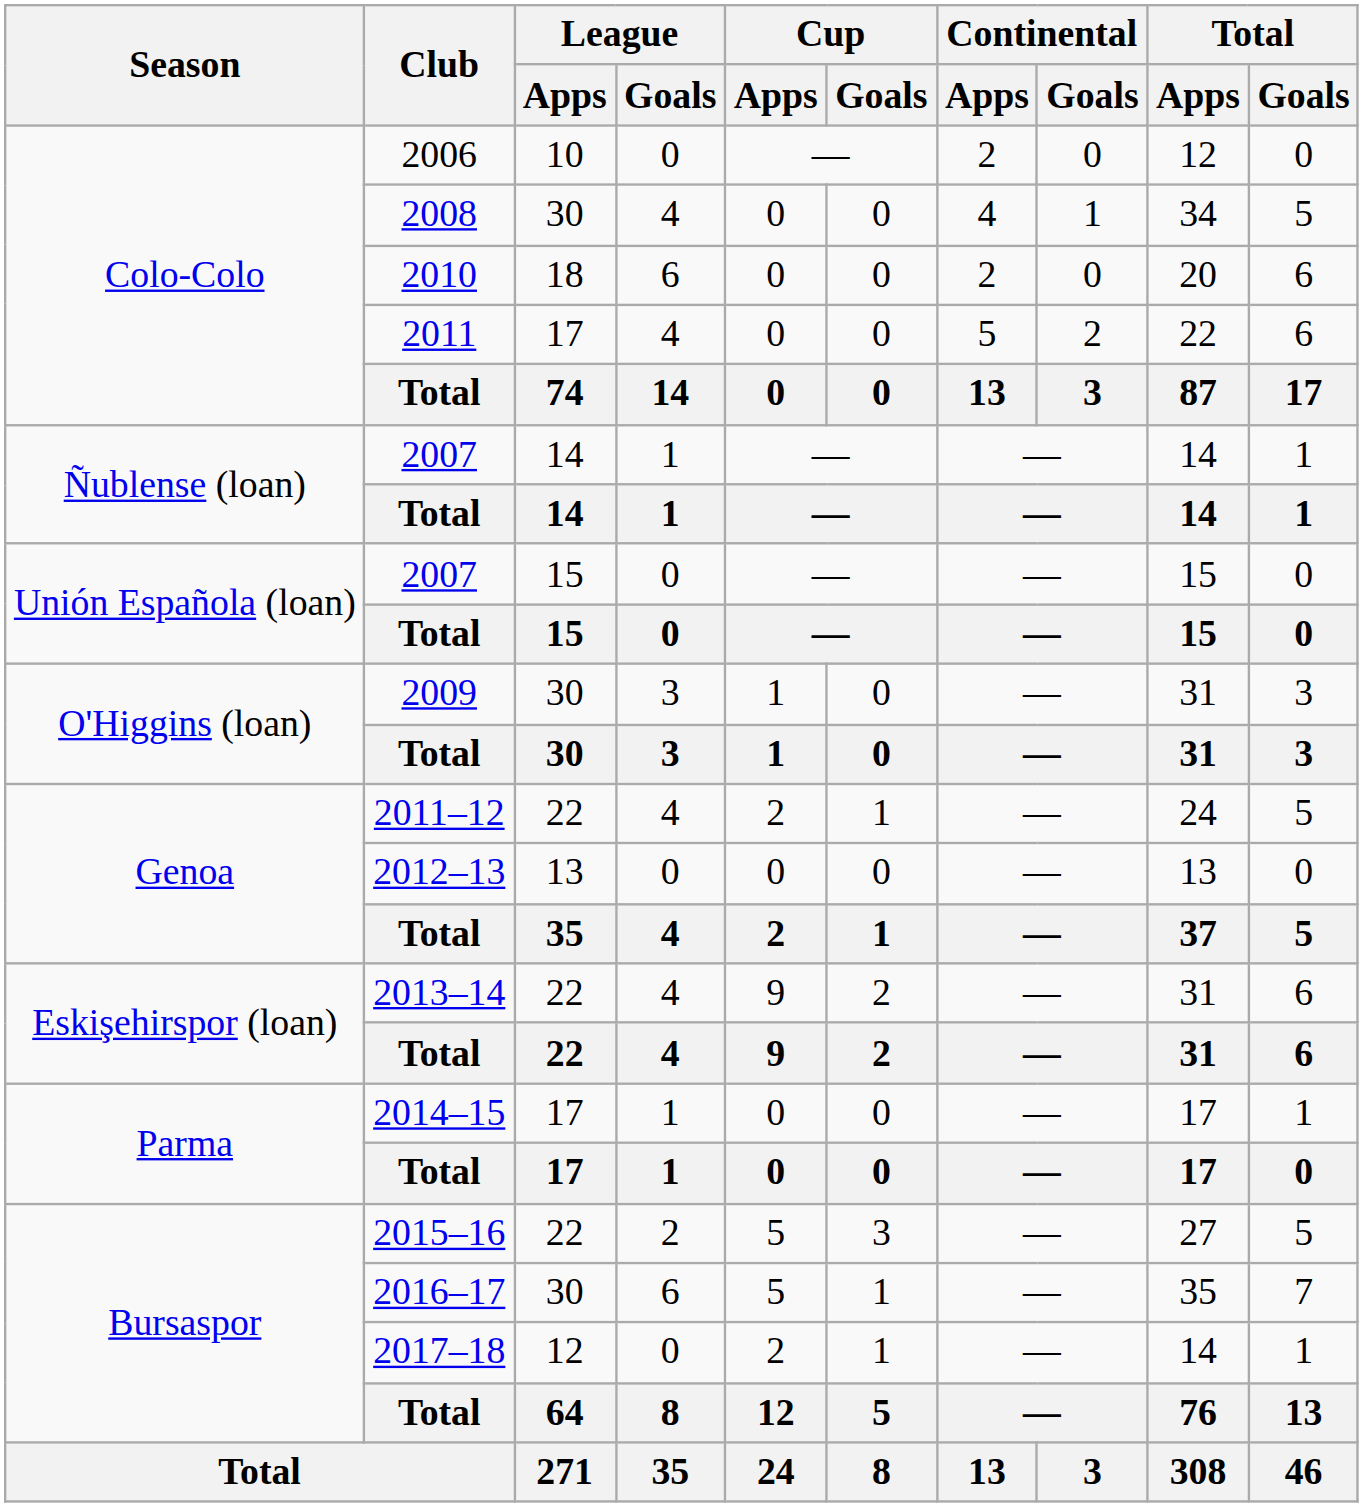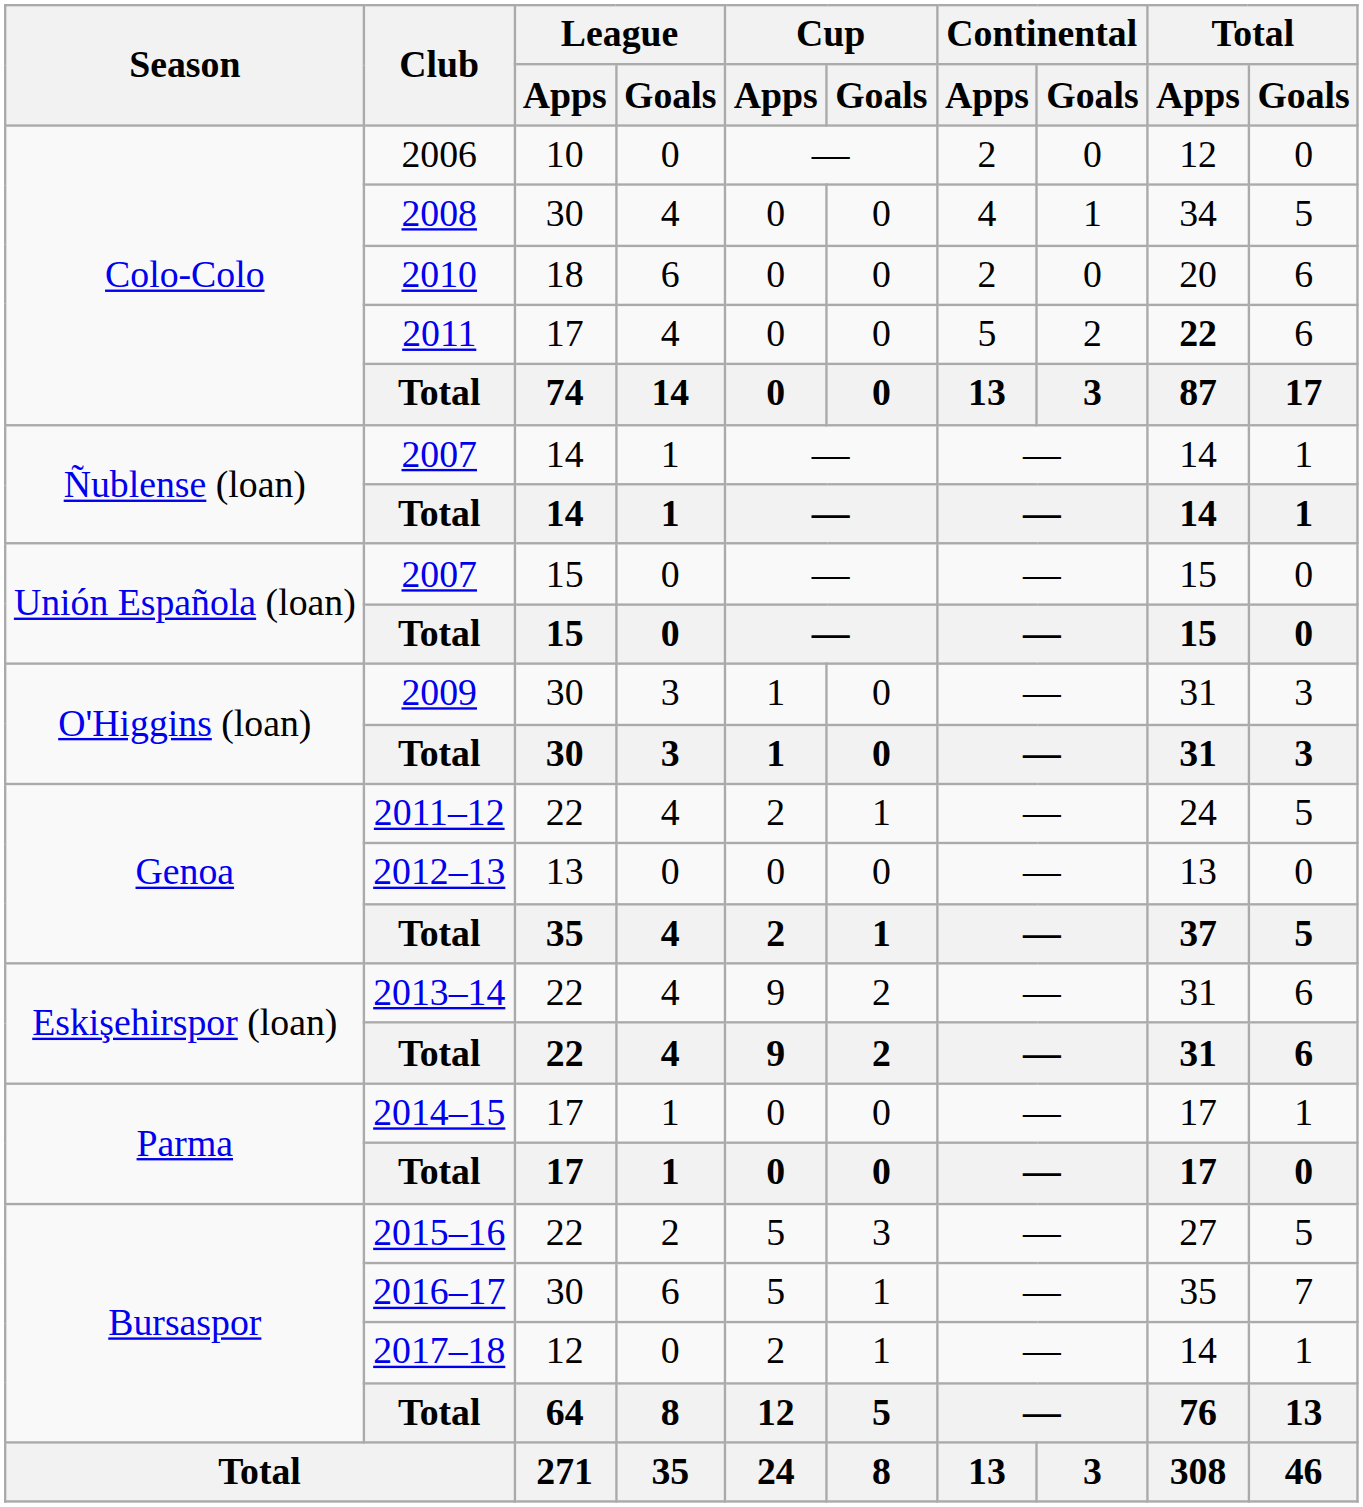(1198, 333) normal -> (1198, 333) bold
